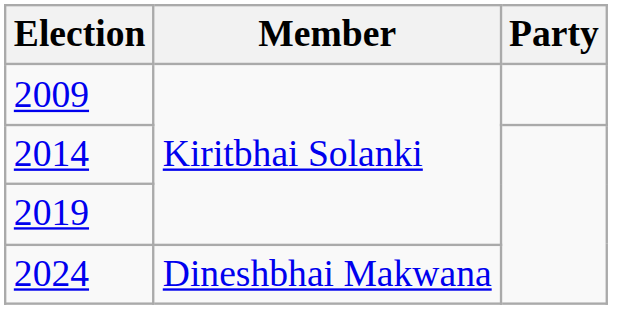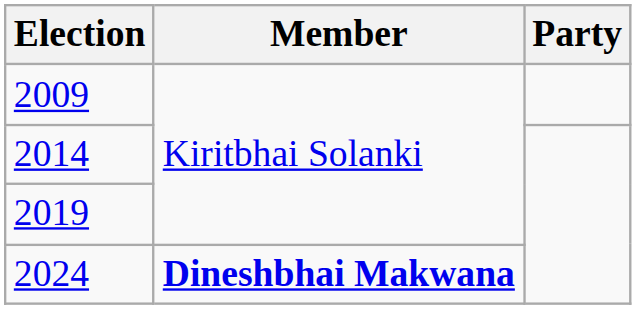(327, 272) normal -> (339, 272) bold
